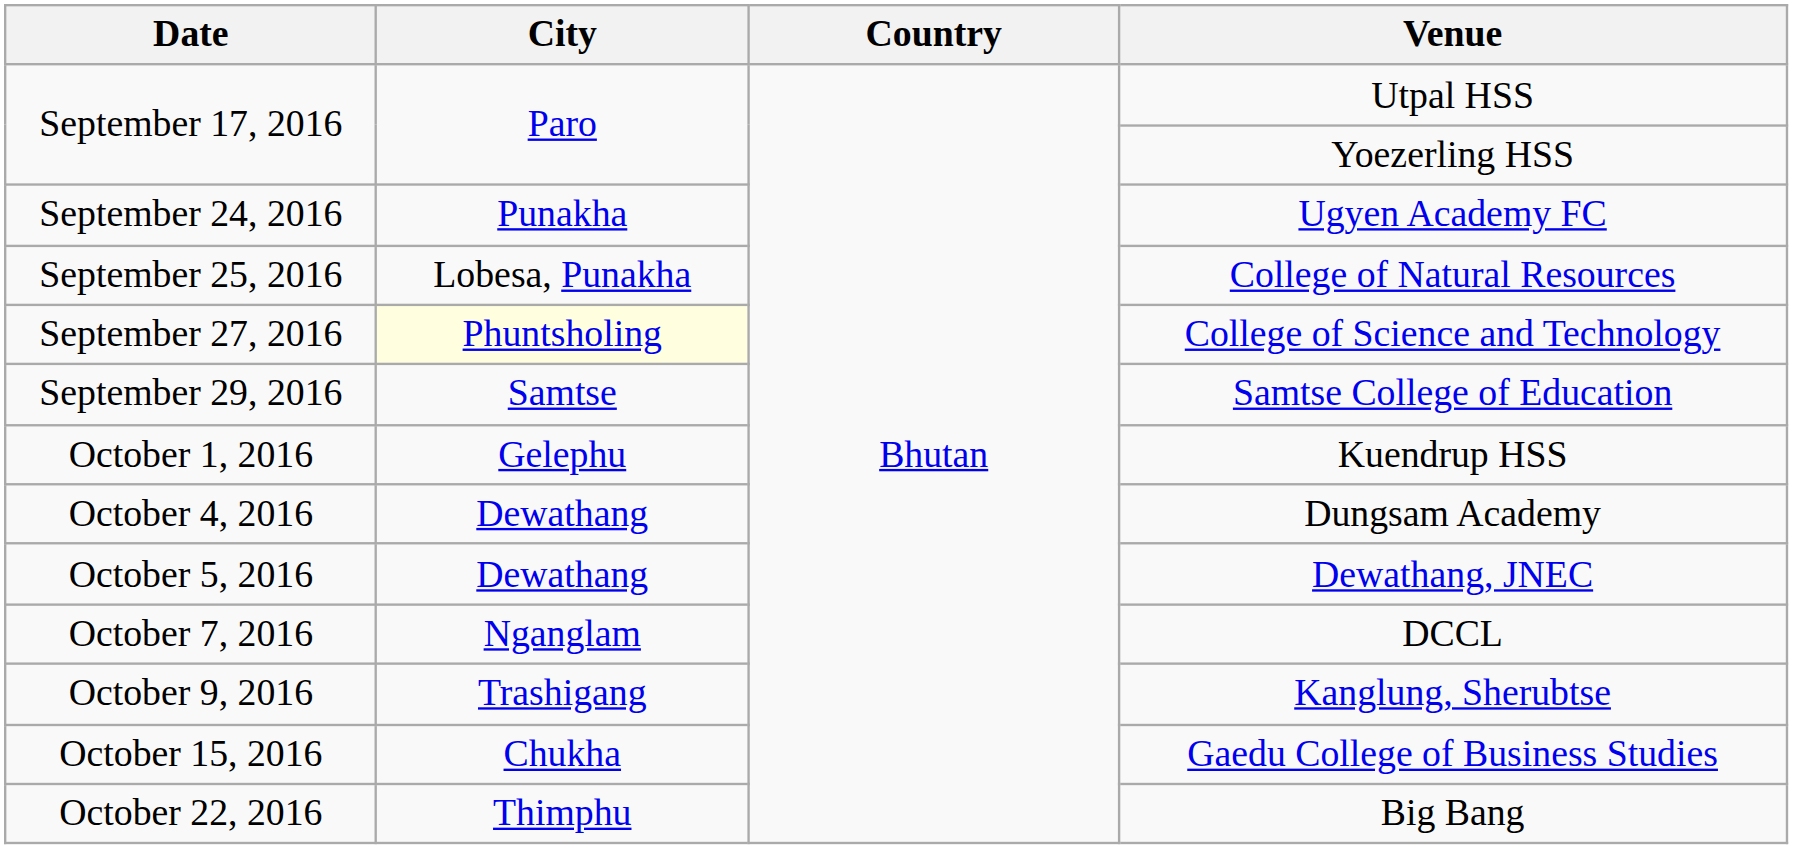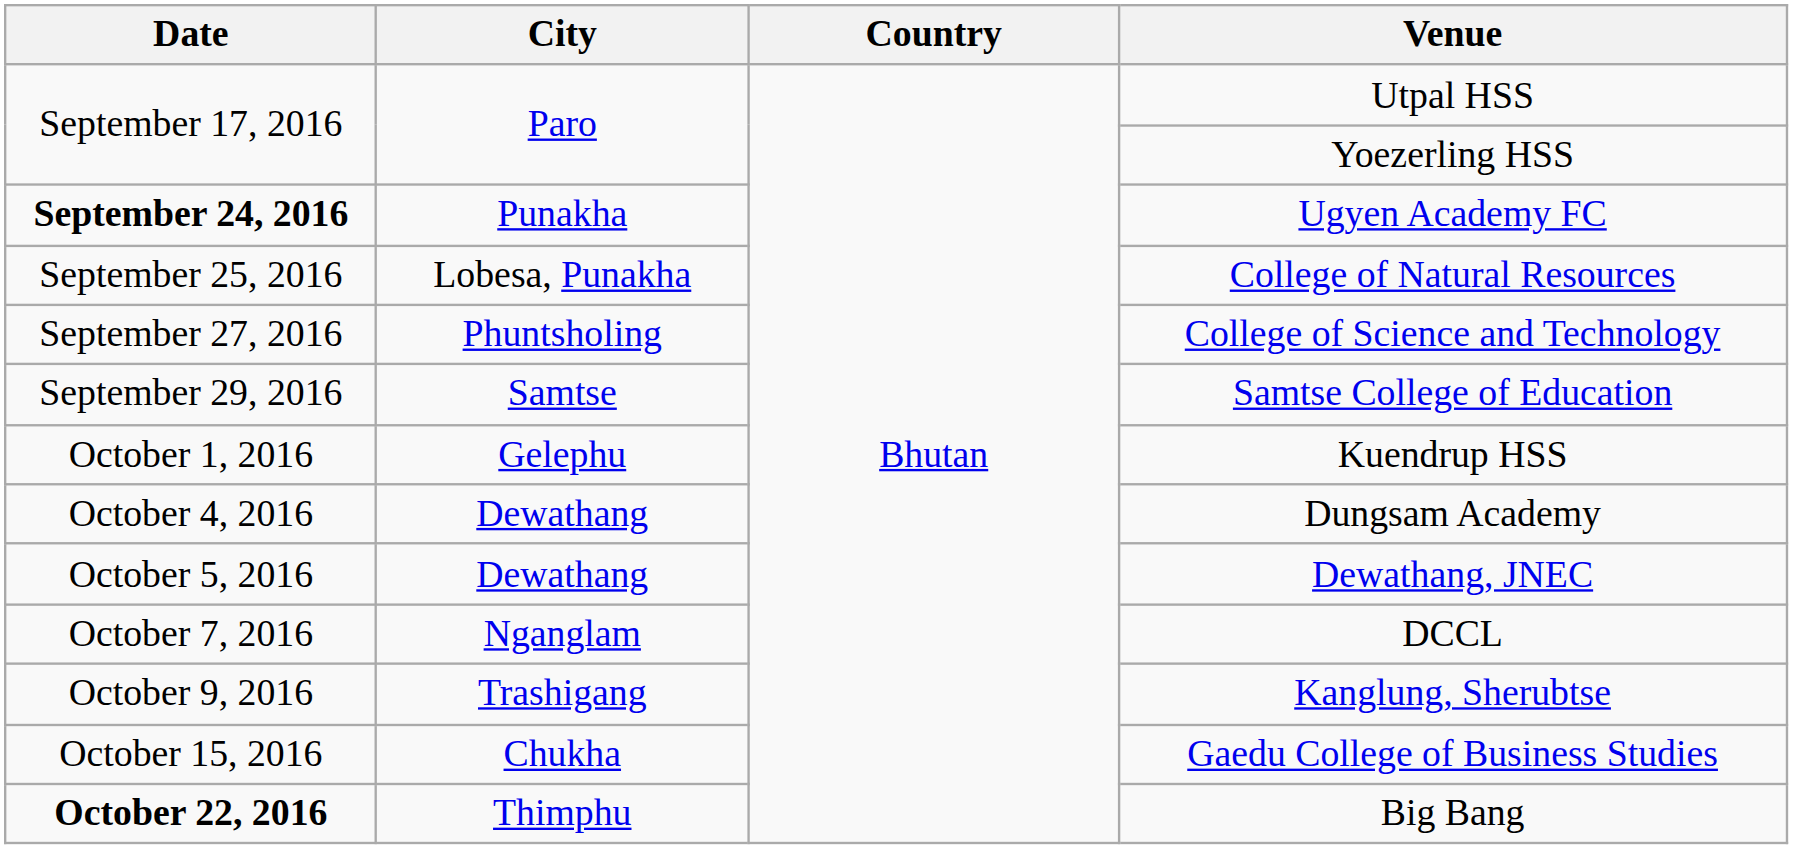(191, 214) normal -> (191, 214) bold
(562, 333) lightyellow background -> (562, 333) no background
(191, 812) normal -> (191, 812) bold
